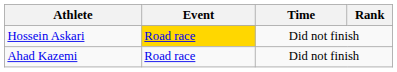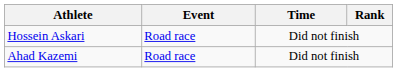(170, 36) gold background -> (170, 36) no background
